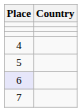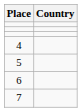(19, 80) lavender background -> (19, 80) no background
